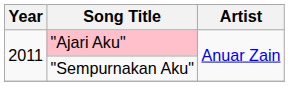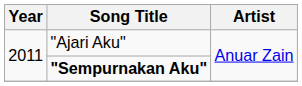(88, 42) pink background -> (88, 42) no background
(122, 68) normal -> (129, 68) bold
